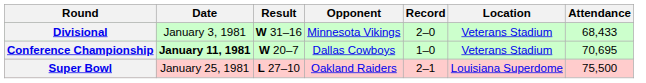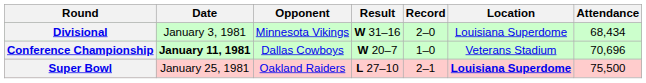columns swapped: (354, 13) <-> (279, 13)
(507, 31) Veterans Stadium -> (511, 31) Louisiana Superdome
(600, 31) 68,433 -> (608, 31) 68,434
(600, 50) 70,695 -> (608, 50) 70,696
(507, 68) normal -> (511, 68) bold
